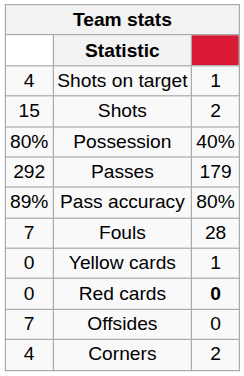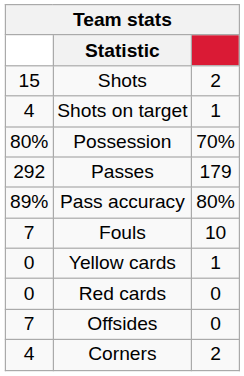rows swapped: (122, 111) <-> (122, 80)
(216, 141) 40% -> (216, 141) 70%
(216, 232) 28 -> (216, 232) 10
(216, 293) bold -> (216, 293) normal
